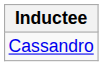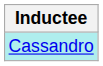(51, 46) no background -> (51, 46) paleturquoise background
